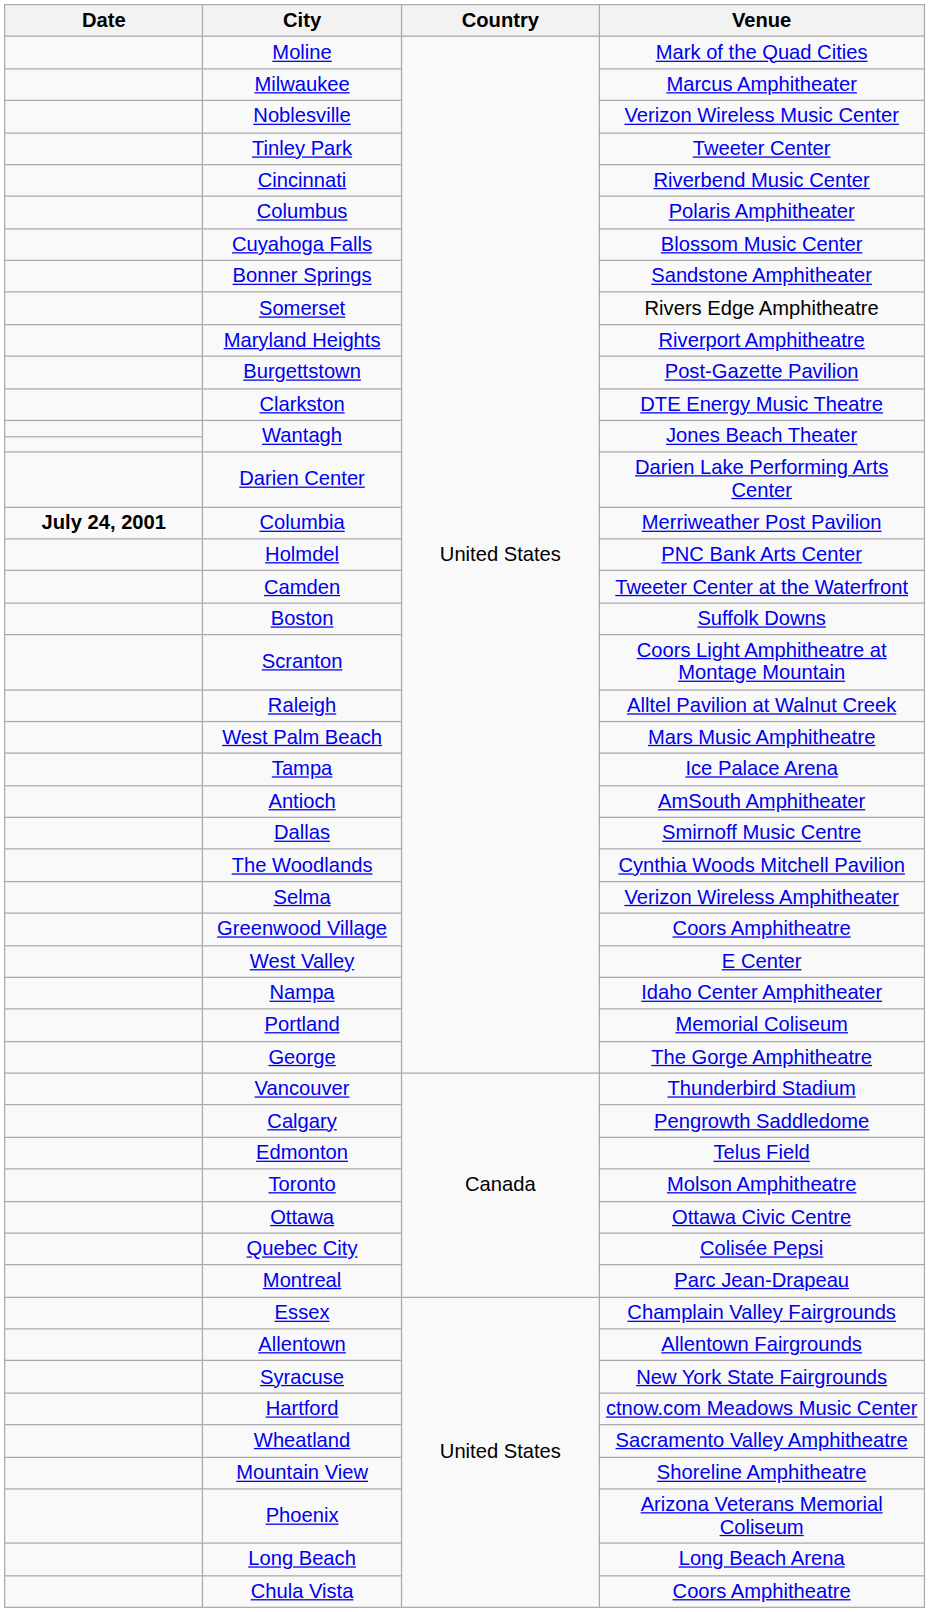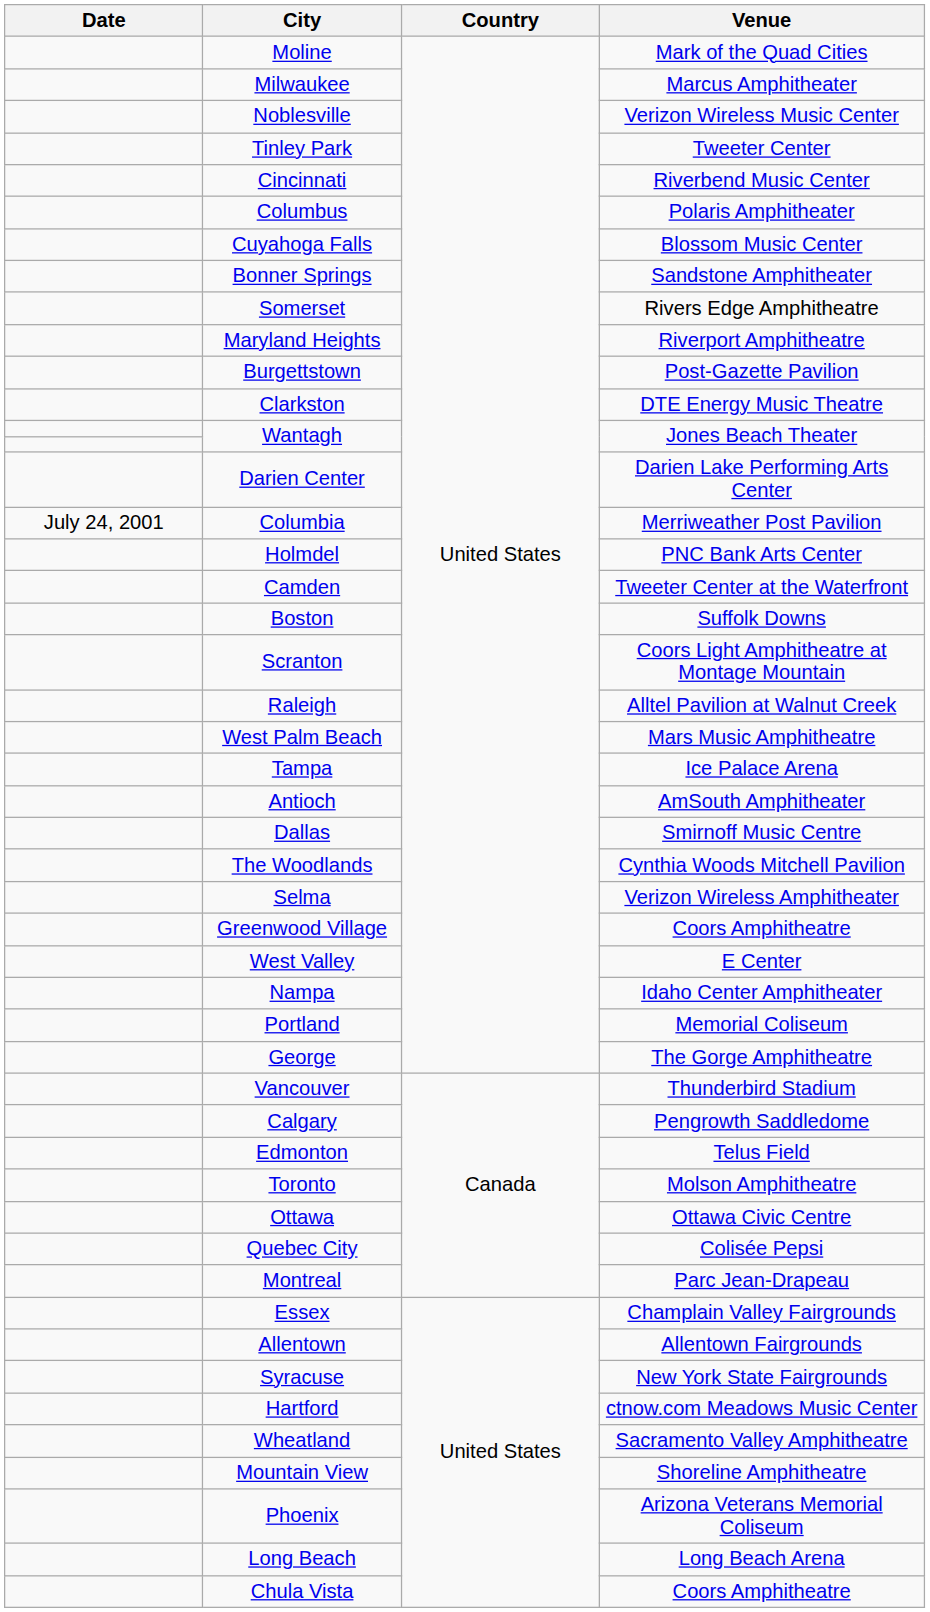(104, 522) bold -> (104, 522) normal
